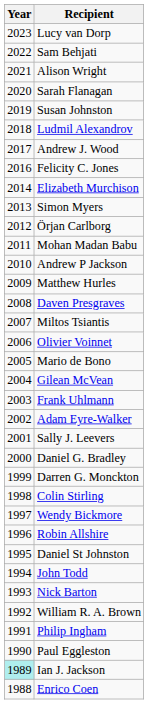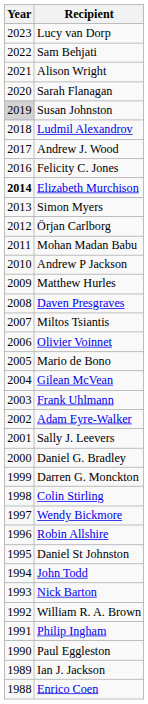(19, 110) no background -> (19, 110) lightgrey background
(19, 187) normal -> (19, 187) bold
(19, 669) paleturquoise background -> (19, 669) no background
